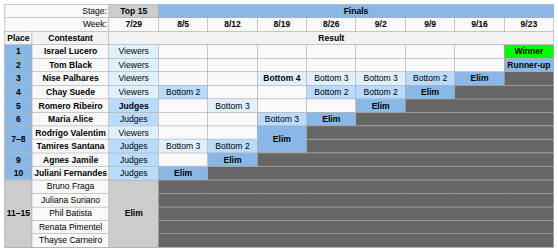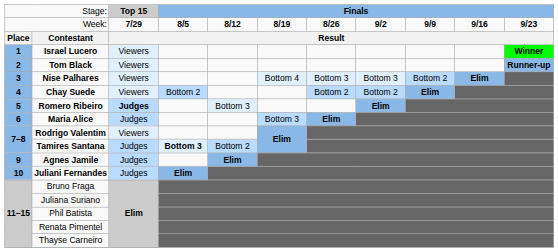(282, 78) bold -> (282, 78) normal
(183, 146) normal -> (183, 146) bold
